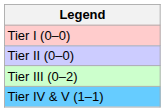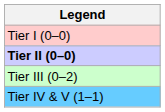(41, 56) normal -> (42, 56) bold
